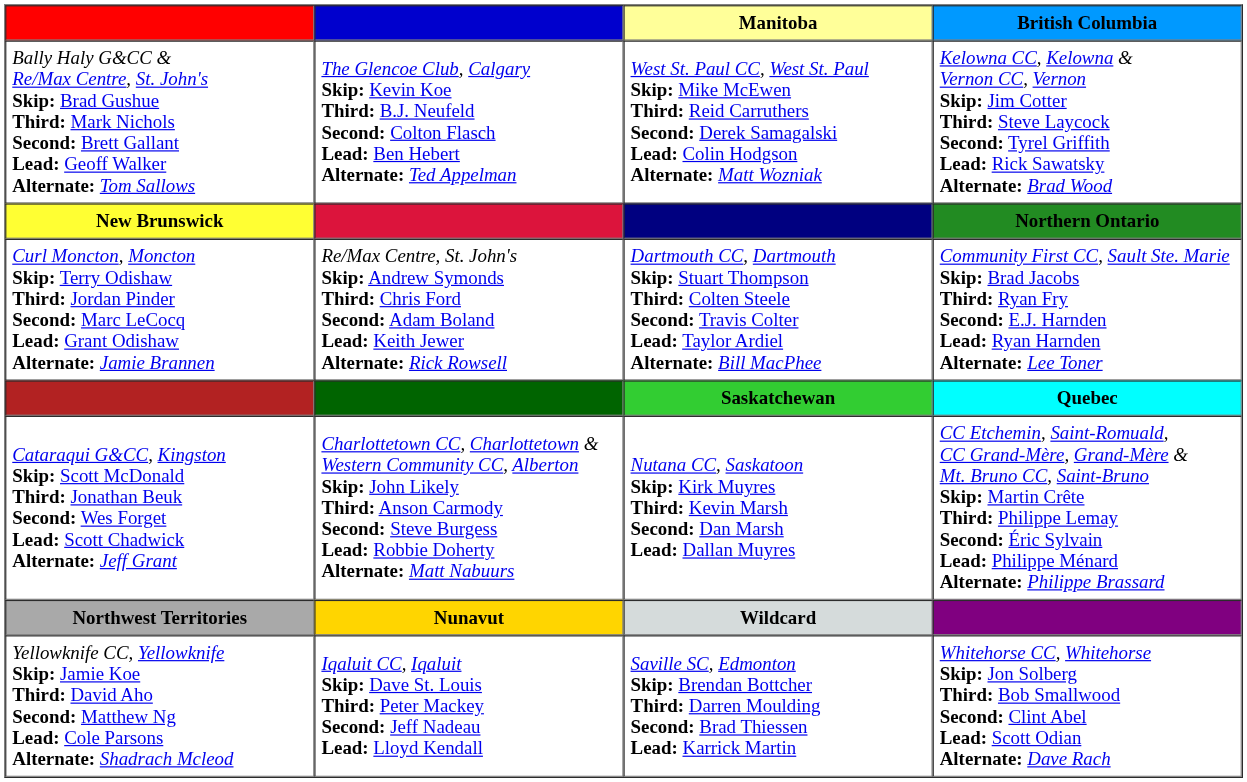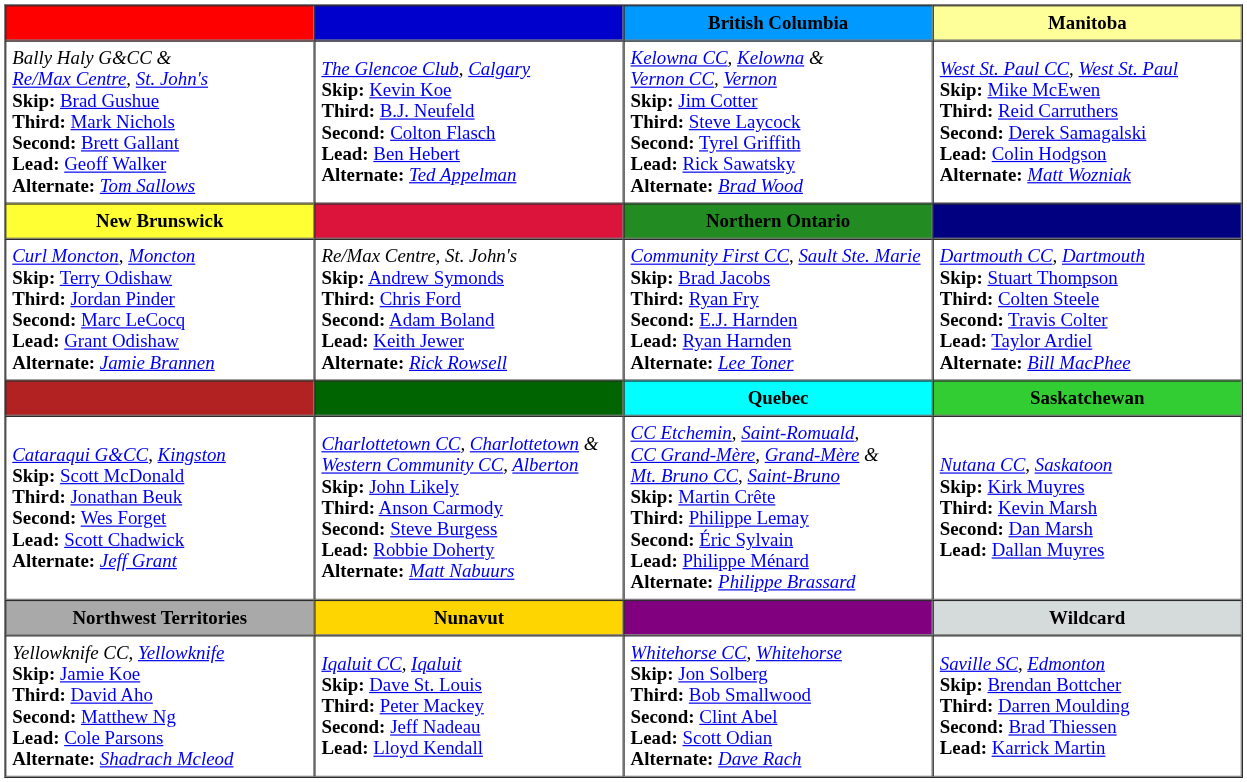columns swapped: (1087, 22) <-> (778, 22)
